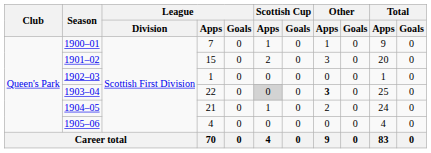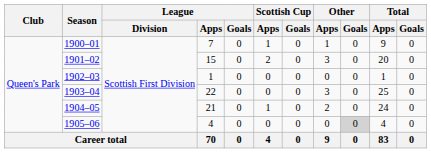(268, 92) lightgrey background -> (268, 92) no background
(327, 92) bold -> (327, 92) normal
(355, 124) no background -> (355, 124) lightgrey background
